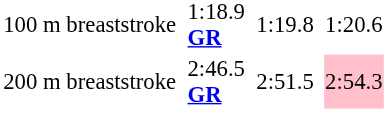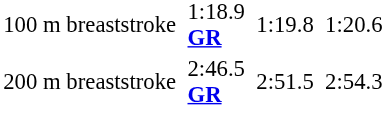(354, 81) pink background -> (354, 81) no background
